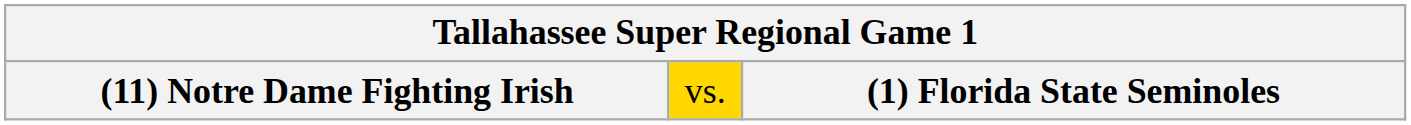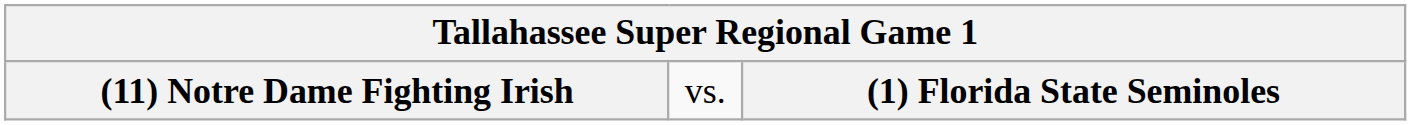(705, 89) gold background -> (705, 89) no background
